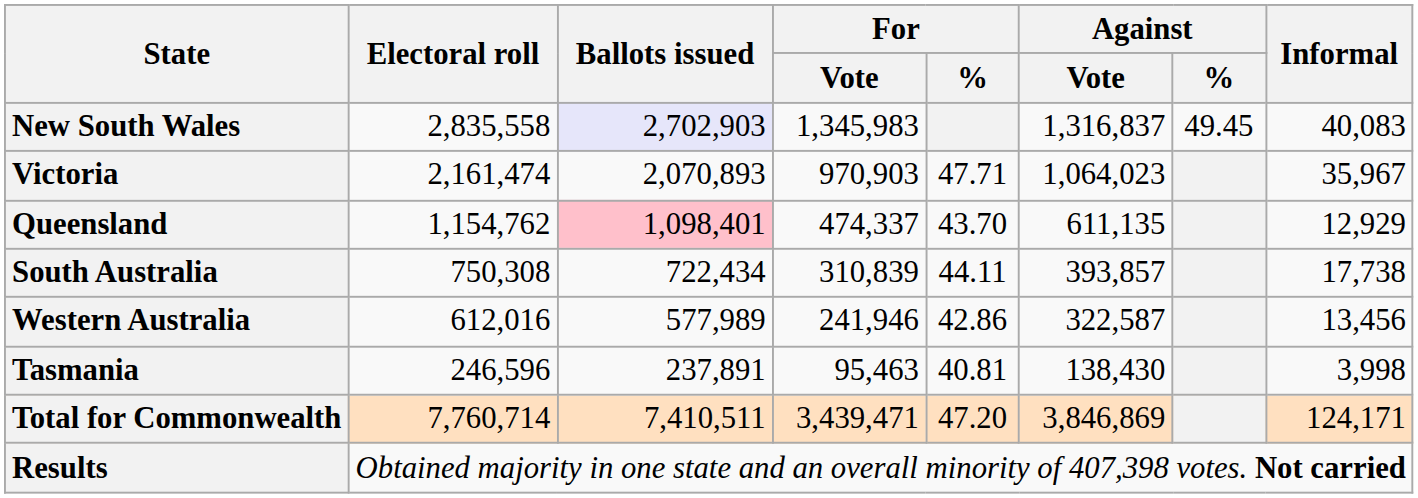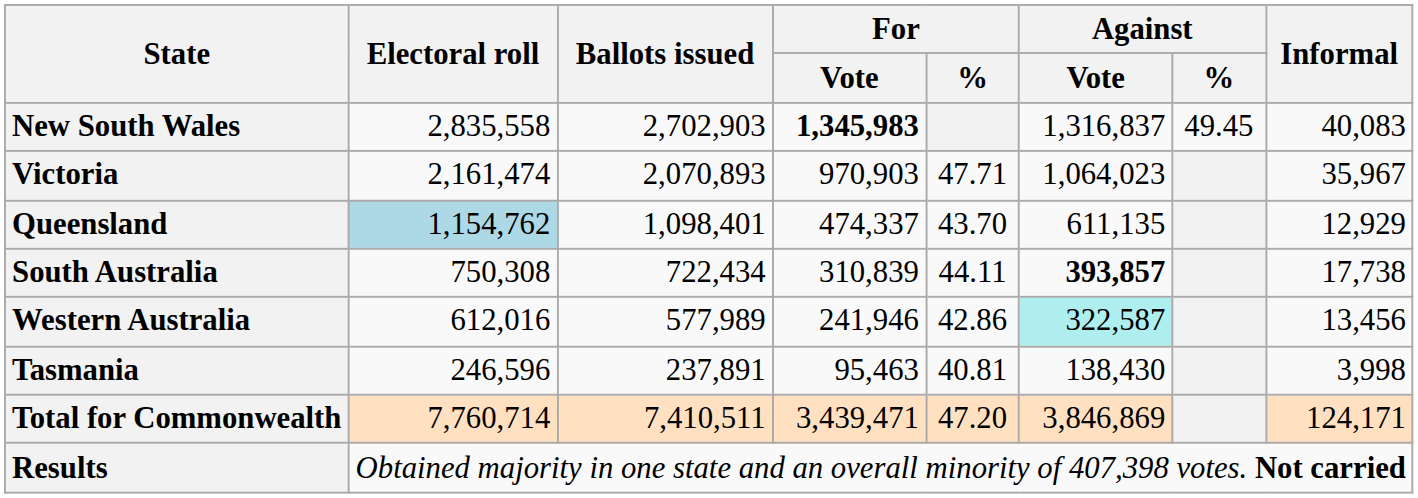(704, 126) lavender background -> (704, 126) no background
(857, 126) normal -> (857, 126) bold
(489, 223) no background -> (489, 223) lightblue background
(704, 223) pink background -> (704, 223) no background
(1115, 272) normal -> (1115, 272) bold
(1115, 321) no background -> (1115, 321) paleturquoise background
